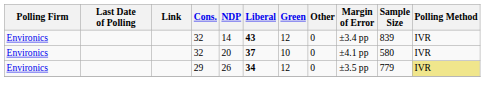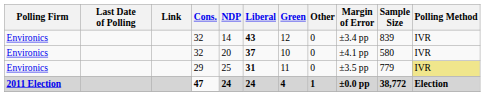(226, 68) 26 -> (226, 68) 25
(250, 68) 34 -> (250, 68) 31
(285, 68) 12 -> (285, 68) 11
+ row: (34, 83)
